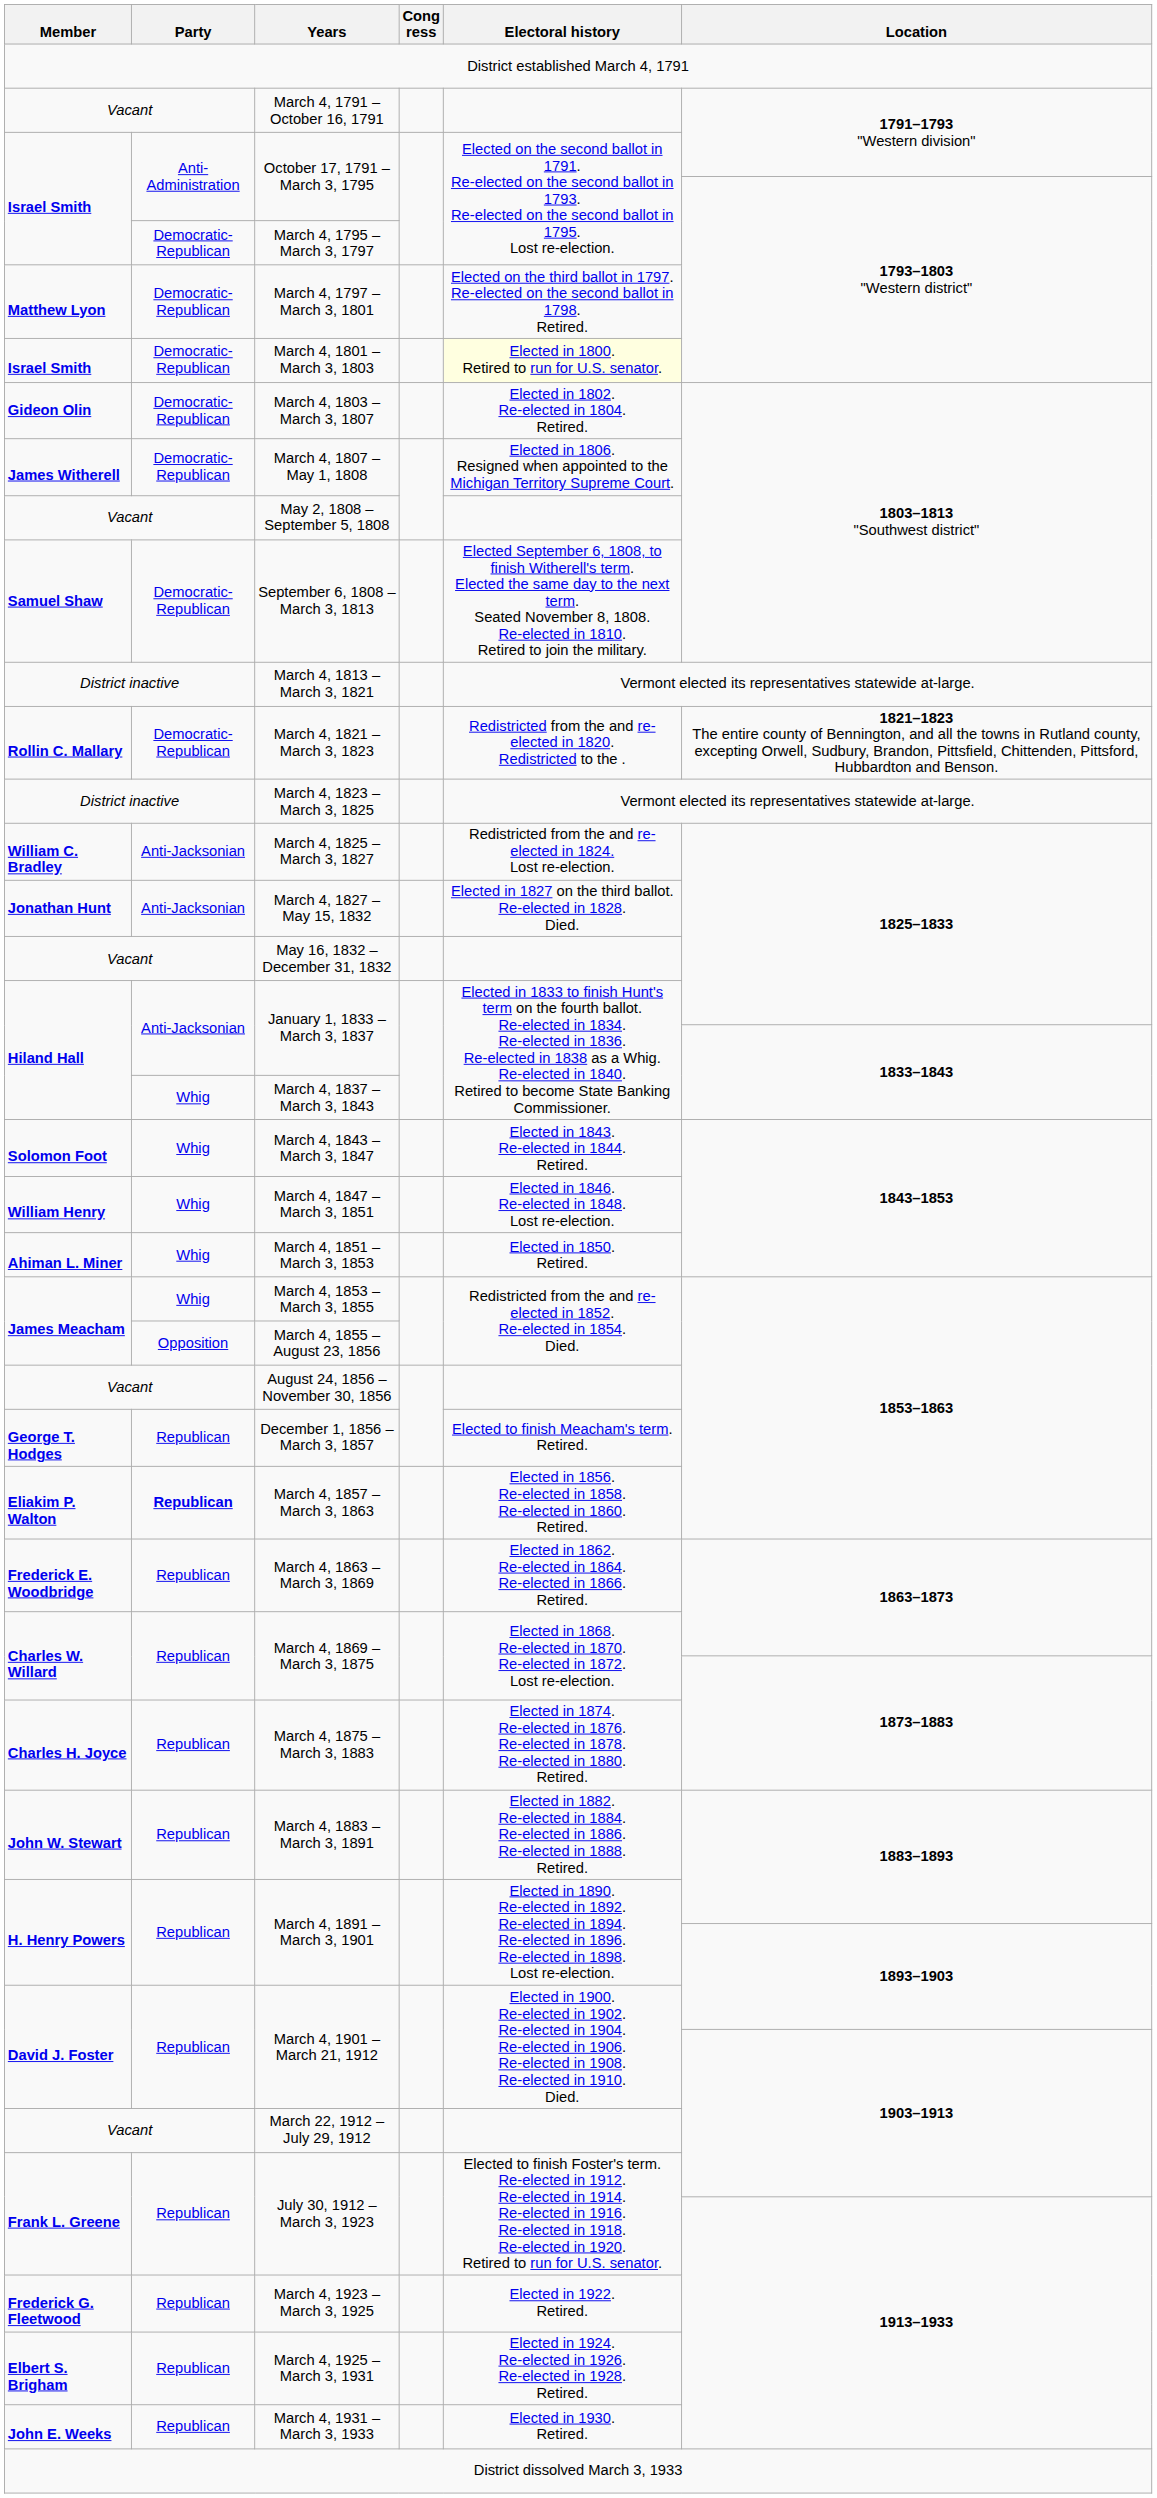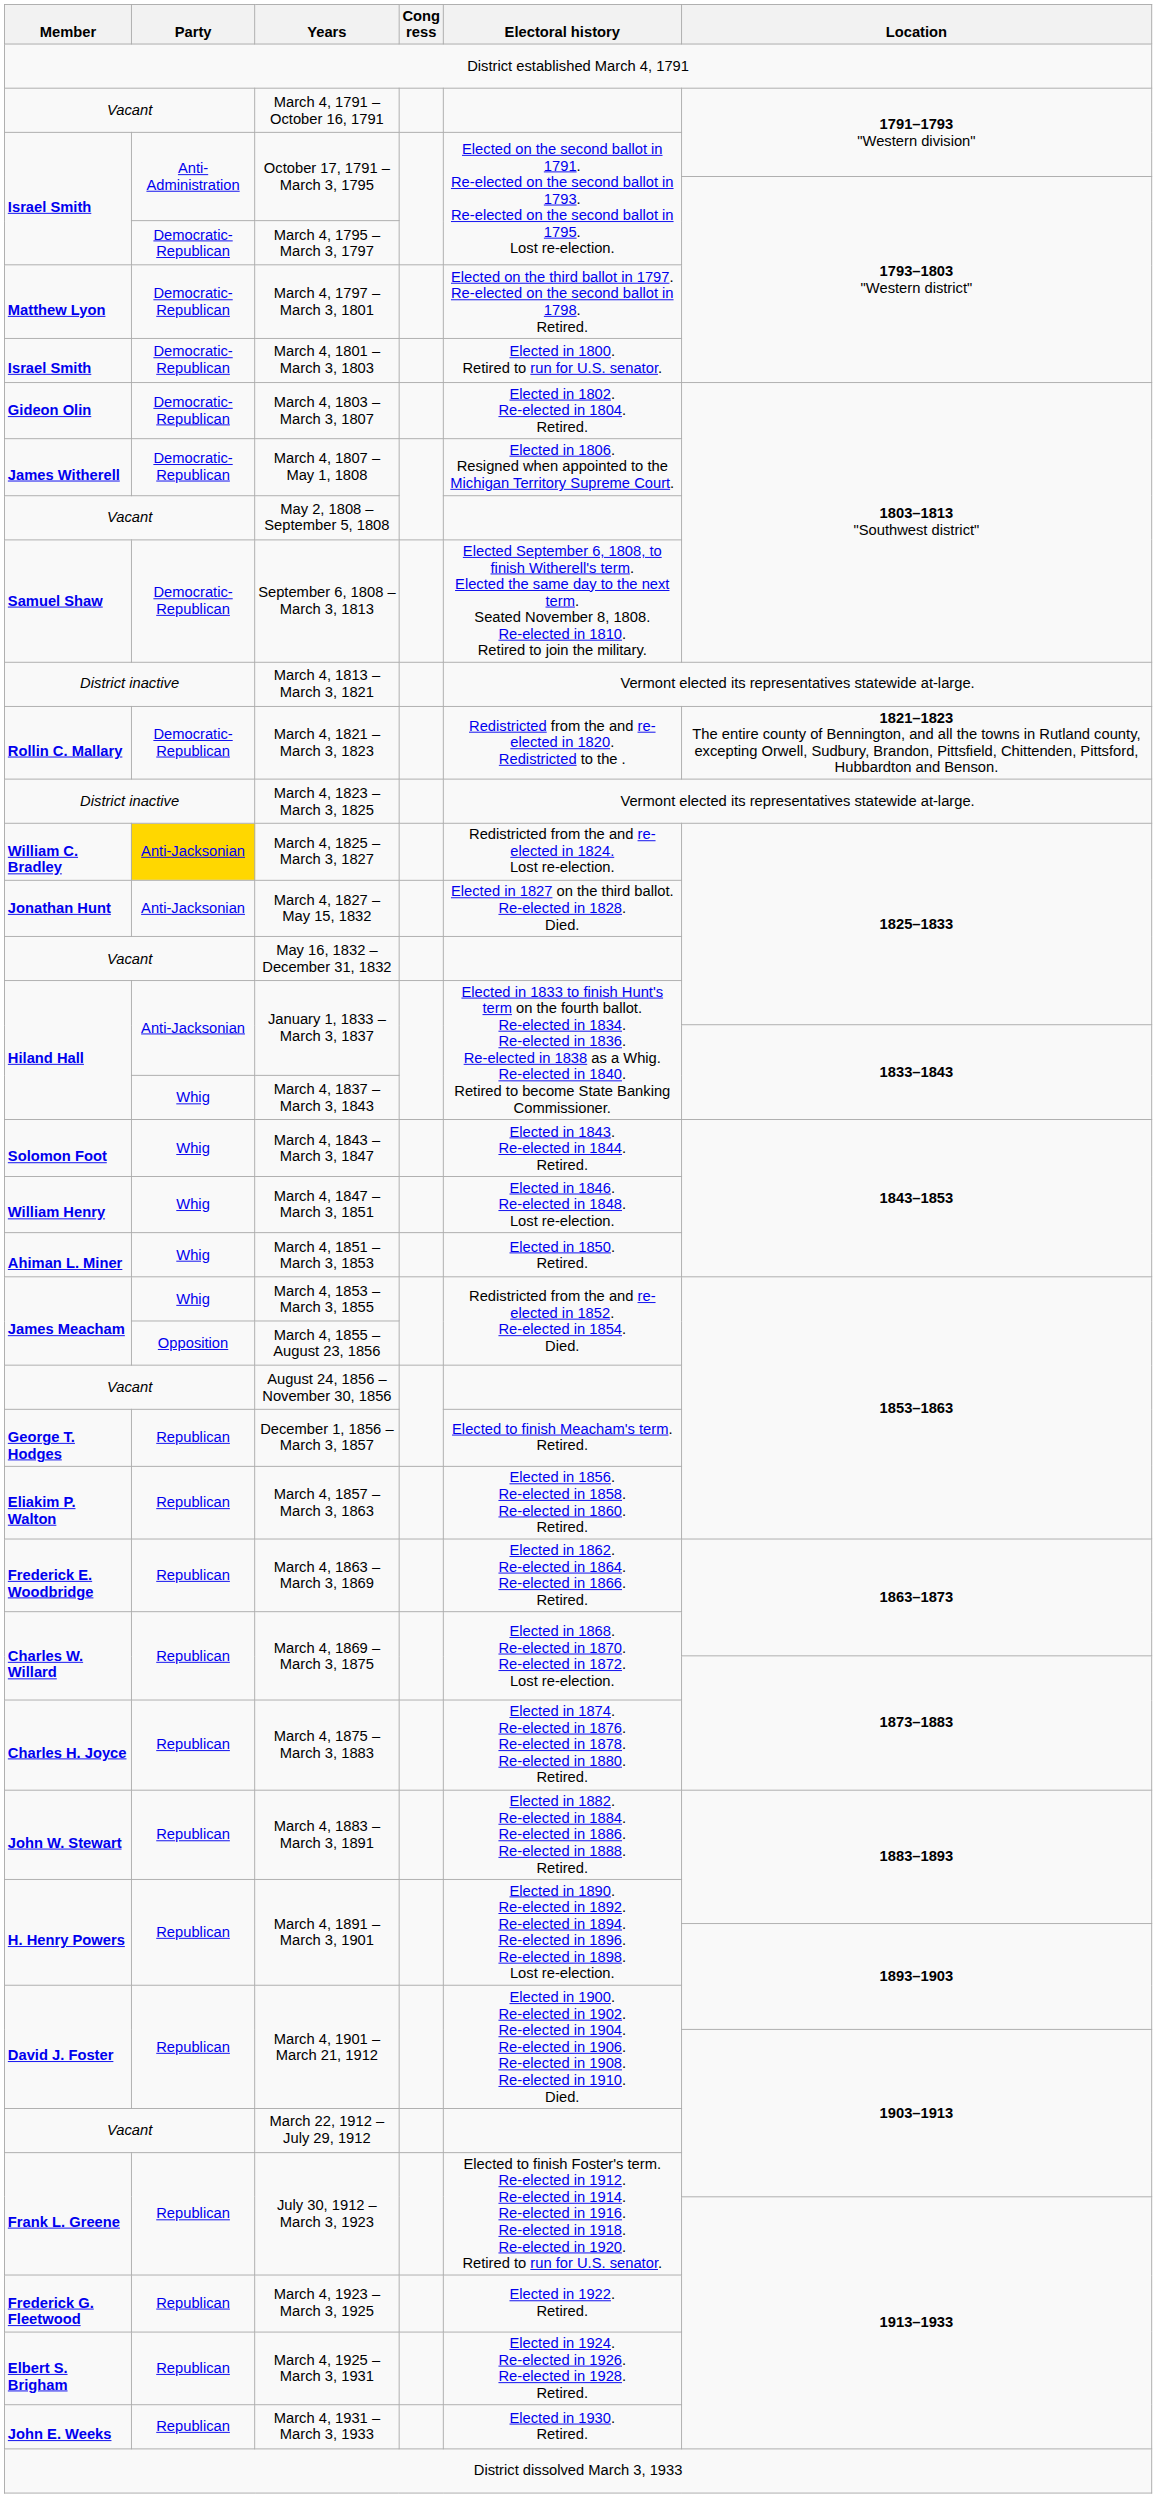(562, 360) lightyellow background -> (562, 360) no background
(193, 851) no background -> (193, 851) gold background
(193, 1502) bold -> (193, 1502) normal
